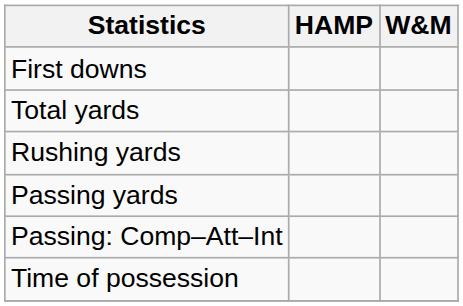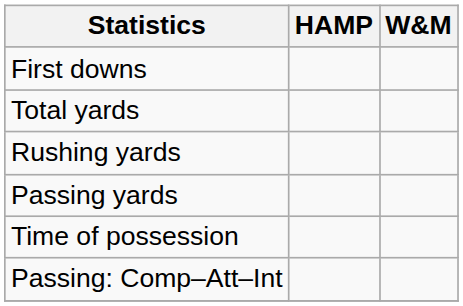rows swapped: (147, 236) <-> (125, 278)
